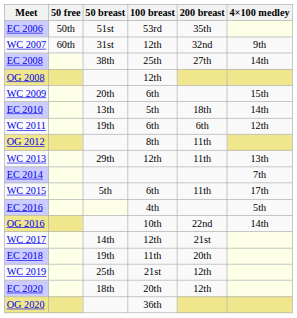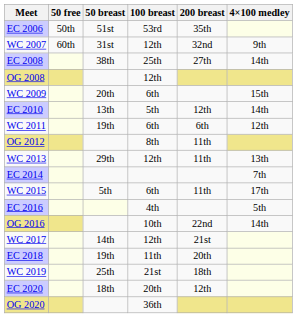(202, 110) 18th -> (202, 110) 12th
(202, 272) 12th -> (202, 272) 18th
